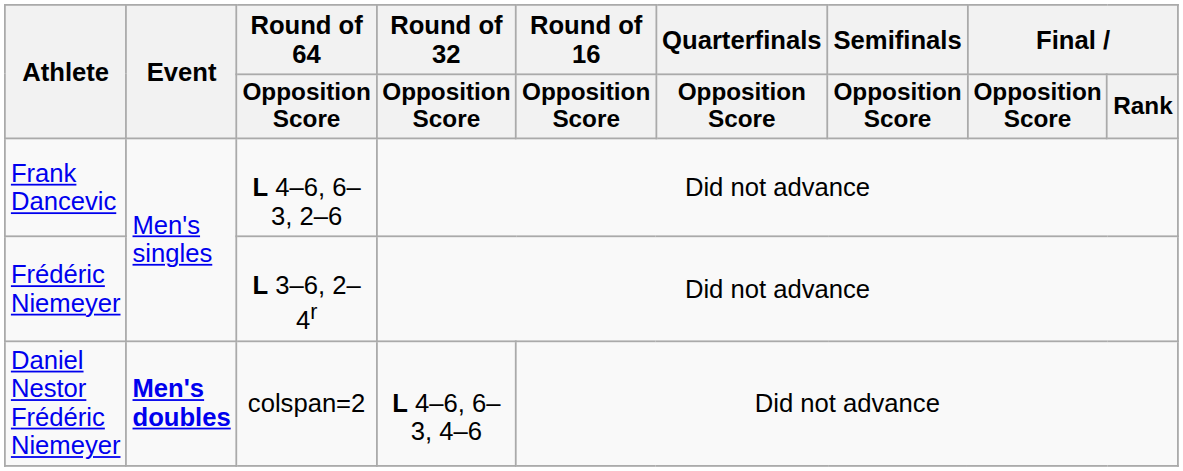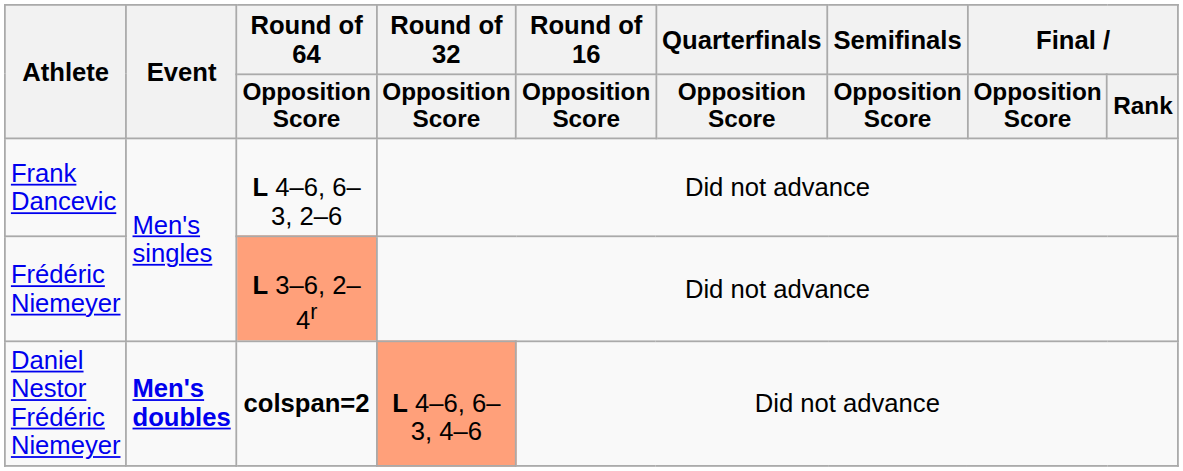(307, 303) no background -> (307, 303) lightsalmon background
(307, 404) normal -> (307, 404) bold
(446, 418) no background -> (446, 418) lightsalmon background
